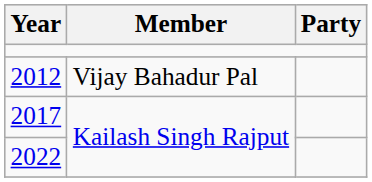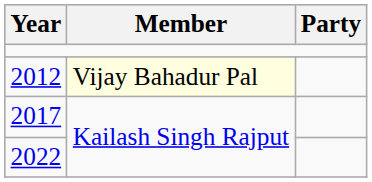(165, 76) no background -> (165, 76) lightyellow background
